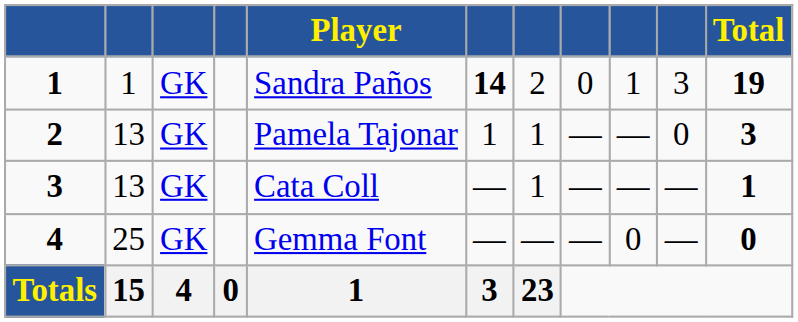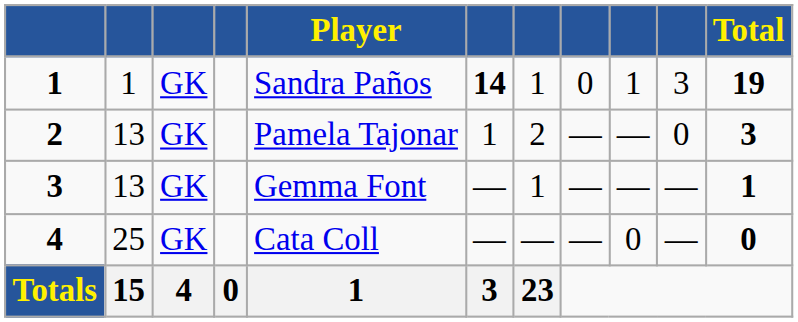(537, 82) 2 -> (537, 82) 1
(537, 134) 1 -> (537, 134) 2
(317, 186) Cata Coll -> (340, 186) Gemma Font
(340, 238) Gemma Font -> (317, 238) Cata Coll
